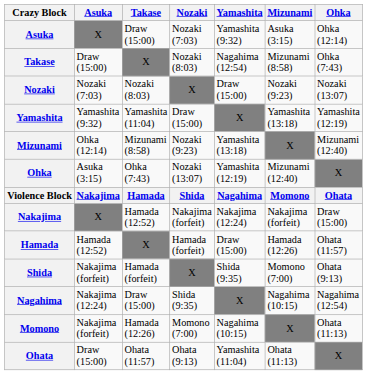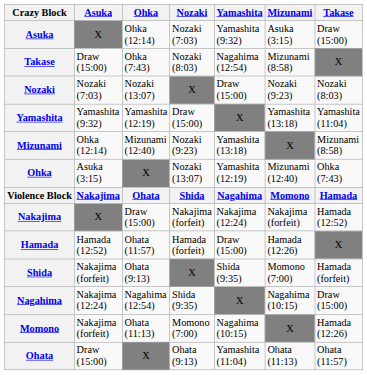columns swapped: (146, 12) <-> (338, 12)
